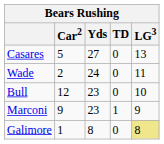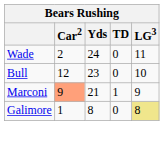- row: (26, 54)
(60, 110) no background -> (60, 92) lightsalmon background
(93, 110) 23 -> (93, 92) 21
